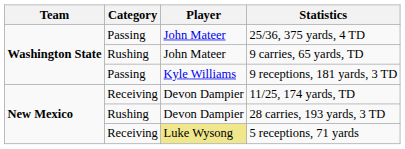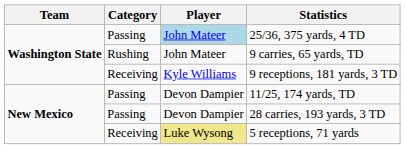(195, 34) no background -> (195, 34) lightblue background
(126, 74) Passing -> (133, 74) Receiving
(133, 94) Receiving -> (126, 94) Passing
(128, 113) Rushing -> (126, 113) Passing
